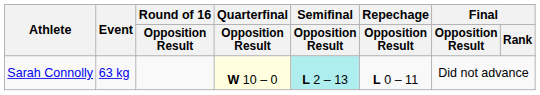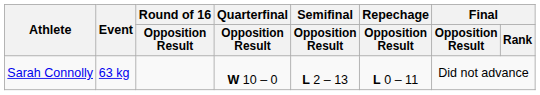(253, 80) lightyellow background -> (253, 80) no background
(325, 80) paleturquoise background -> (325, 80) no background
